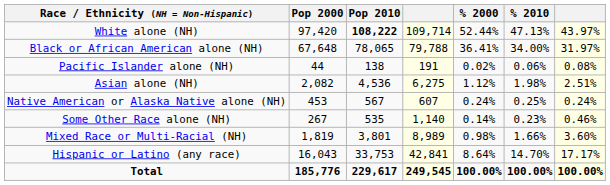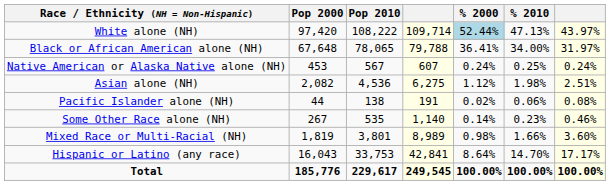(375, 31) bold -> (375, 31) normal
(479, 31) no background -> (479, 31) lightblue background
rows swapped: (147, 101) <-> (147, 66)
